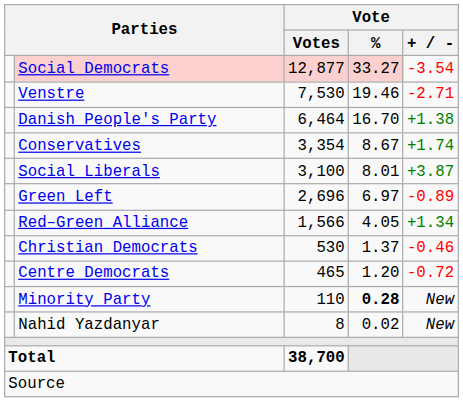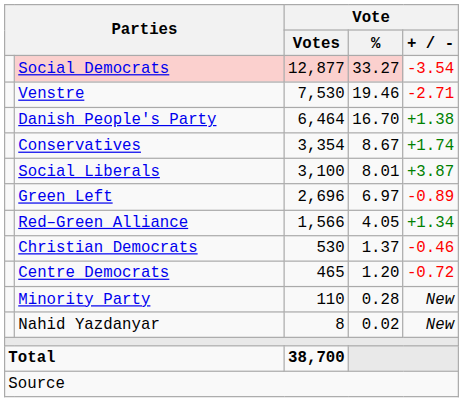(381, 299) bold -> (381, 299) normal
